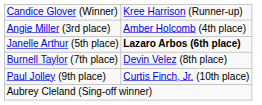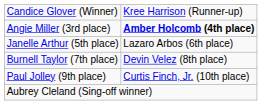(185, 28) normal -> (189, 28) bold
(182, 44) bold -> (178, 44) normal
